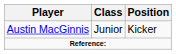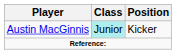(108, 29) no background -> (108, 29) paleturquoise background
